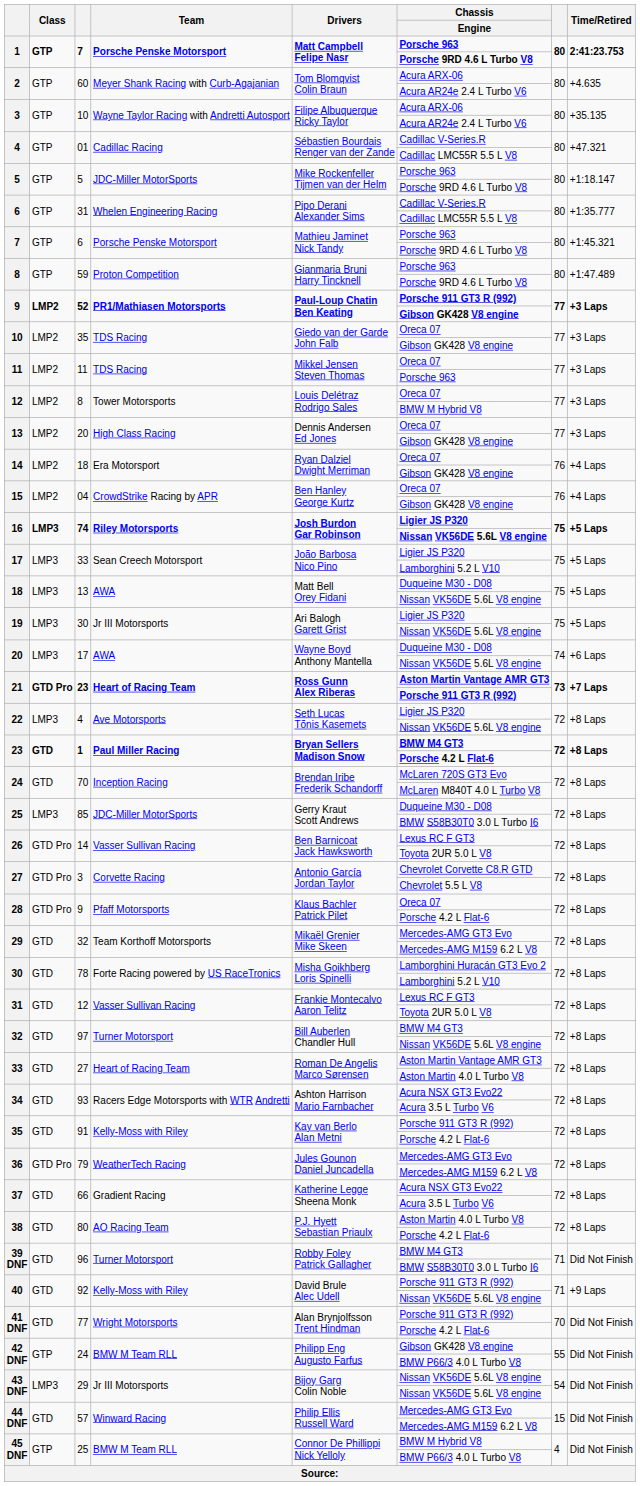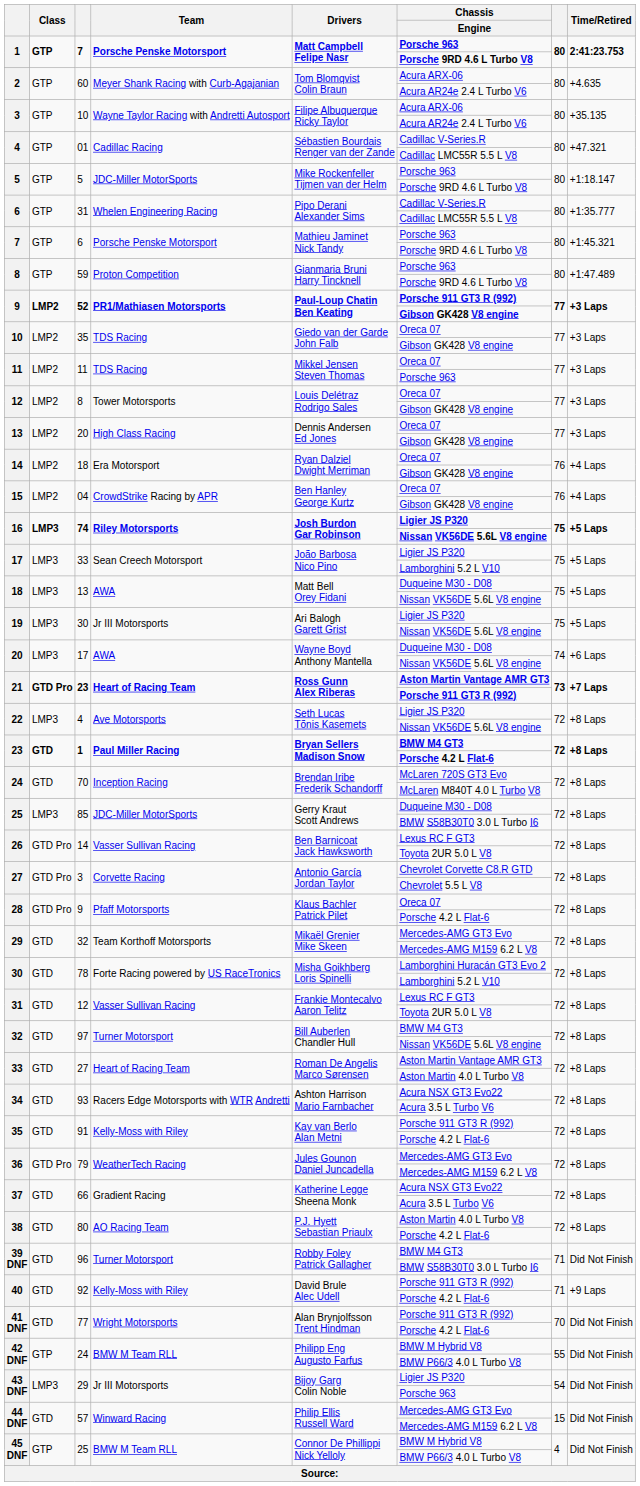(441, 409) BMW M Hybrid V8 -> (456, 409) Gibson GK428 V8 engine
(470, 1299) Nissan VK56DE 5.6L V8 engine -> (444, 1299) Porsche 4.2 L Flat-6
(456, 1346) Gibson GK428 V8 engine -> (441, 1346) BMW M Hybrid V8
(470, 1378) Nissan VK56DE 5.6L V8 engine -> (432, 1378) Ligier JS P320
(470, 1394) Nissan VK56DE 5.6L V8 engine -> (428, 1394) Porsche 963
